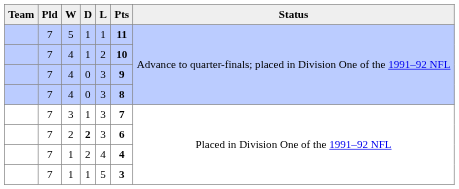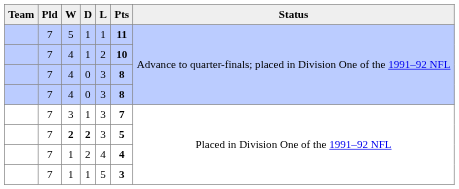(122, 74) 9 -> (122, 74) 8
(71, 134) normal -> (71, 134) bold
(122, 134) 6 -> (122, 134) 5
